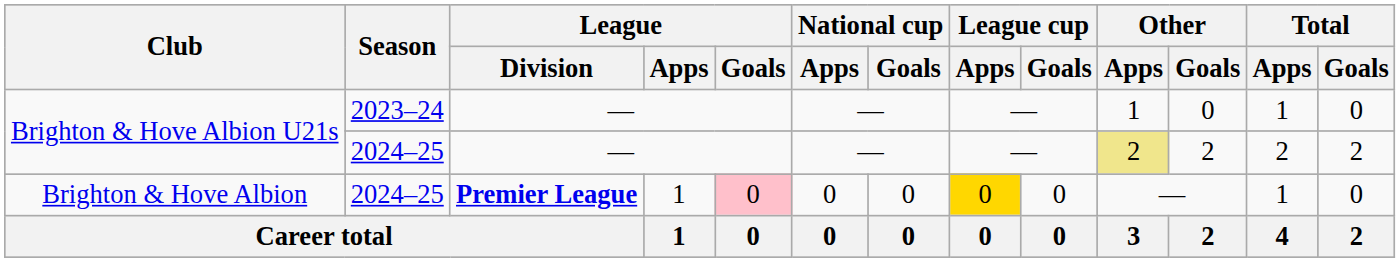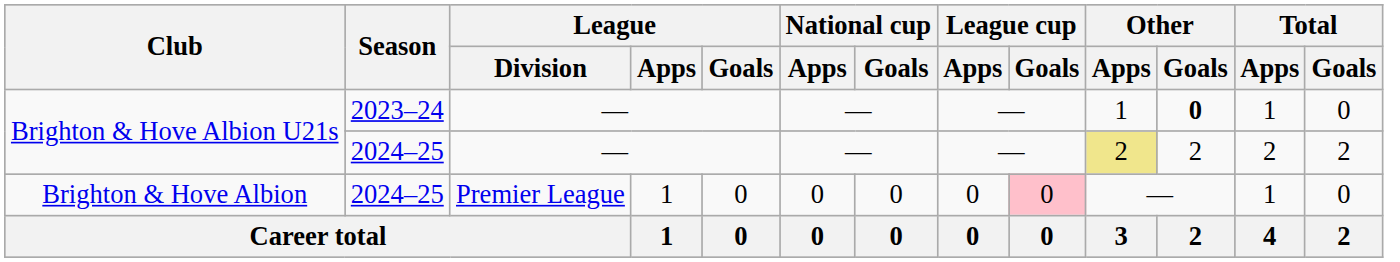(1208, 109) normal -> (1195, 109) bold
(547, 194) bold -> (540, 194) normal
(753, 194) pink background -> (741, 194) no background
(985, 194) gold background -> (973, 194) no background
(1059, 194) no background -> (1047, 194) pink background
